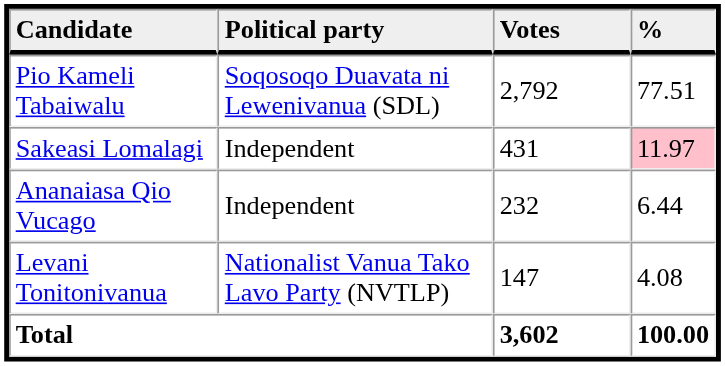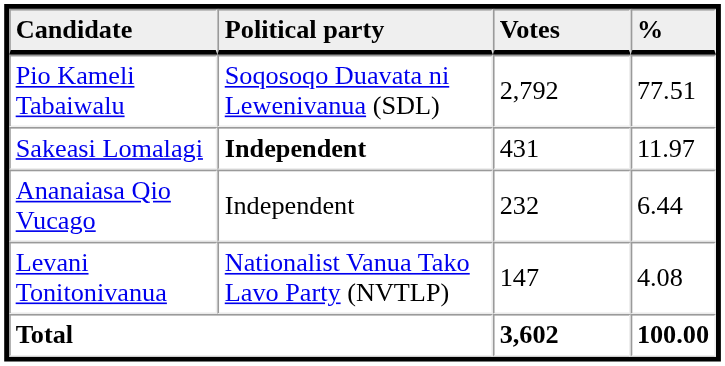(290, 148) normal -> (295, 148) bold
(666, 148) pink background -> (666, 148) no background
